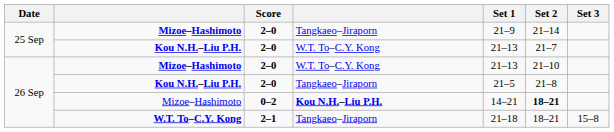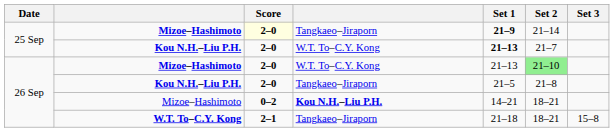(268, 31) no background -> (268, 31) lightyellow background
(504, 31) normal -> (504, 31) bold
(504, 48) normal -> (504, 48) bold
(546, 66) no background -> (546, 66) lightgreen background
(546, 101) bold -> (546, 101) normal
